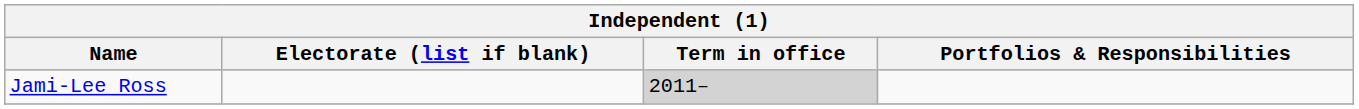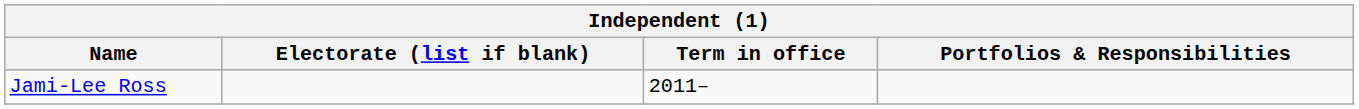(679, 87) lightgrey background -> (679, 87) no background
